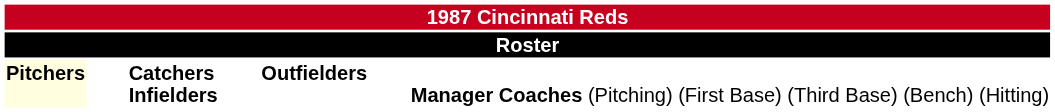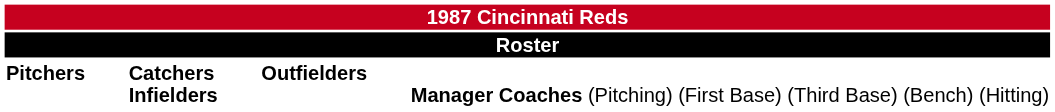(46, 73) lightyellow background -> (46, 73) no background
